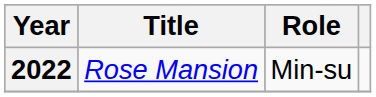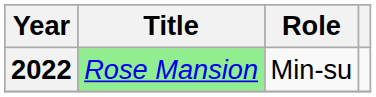(171, 69) no background -> (171, 69) lightgreen background
